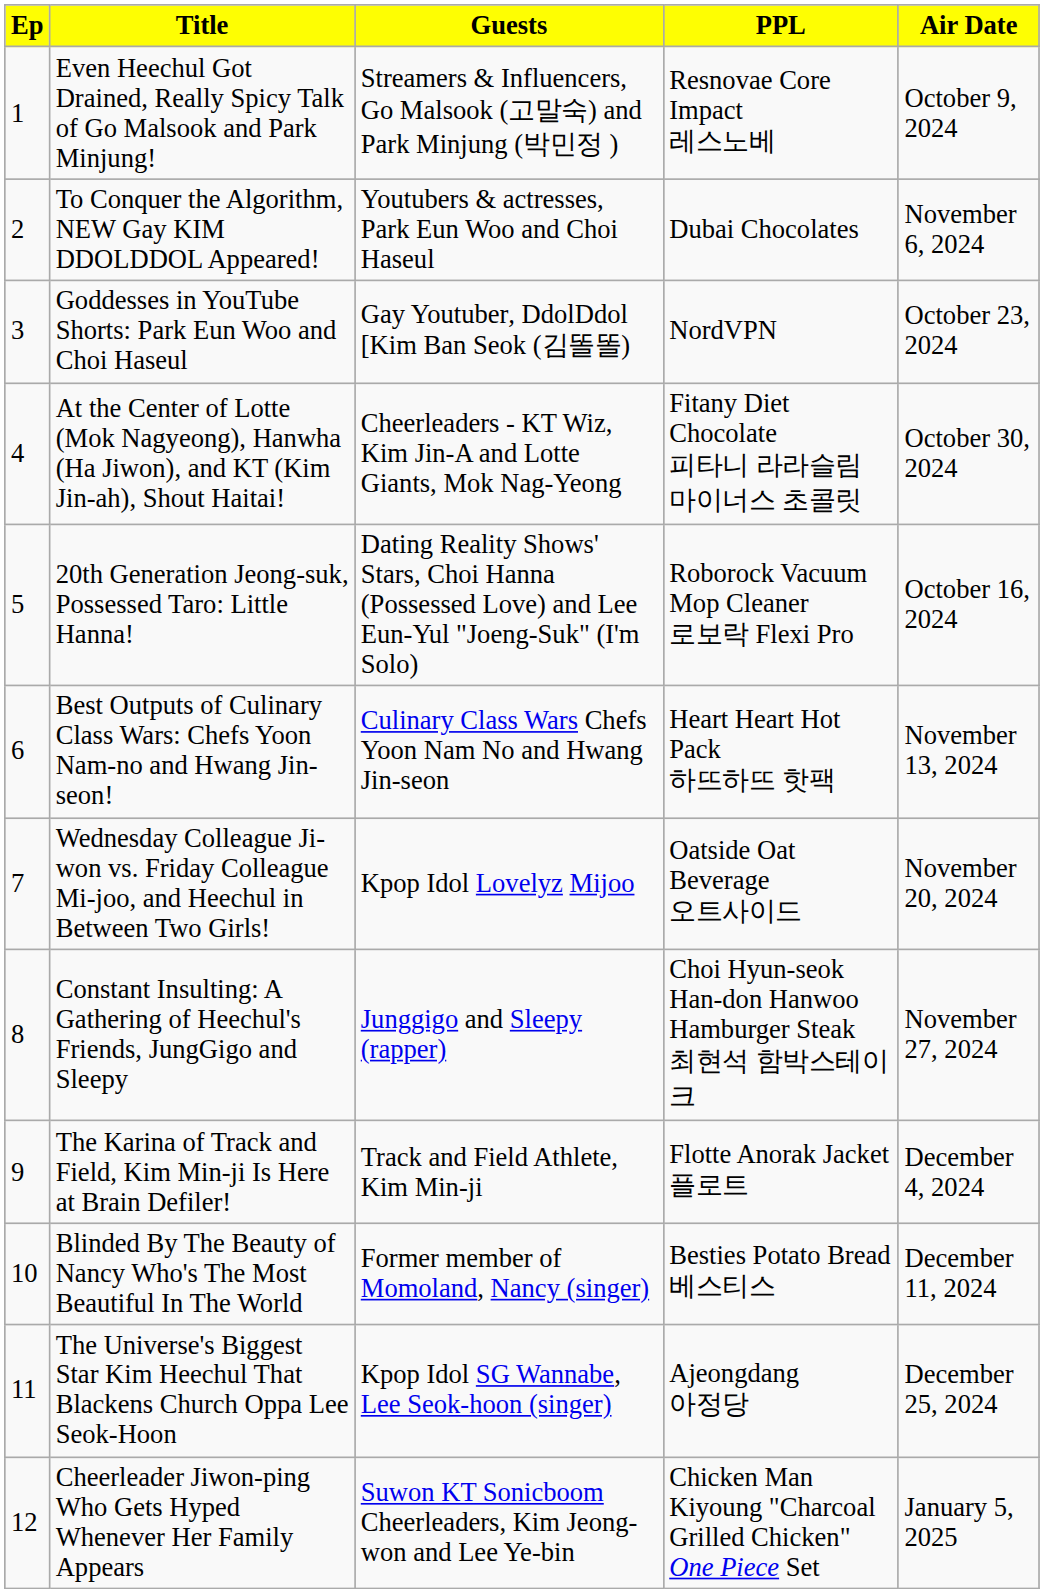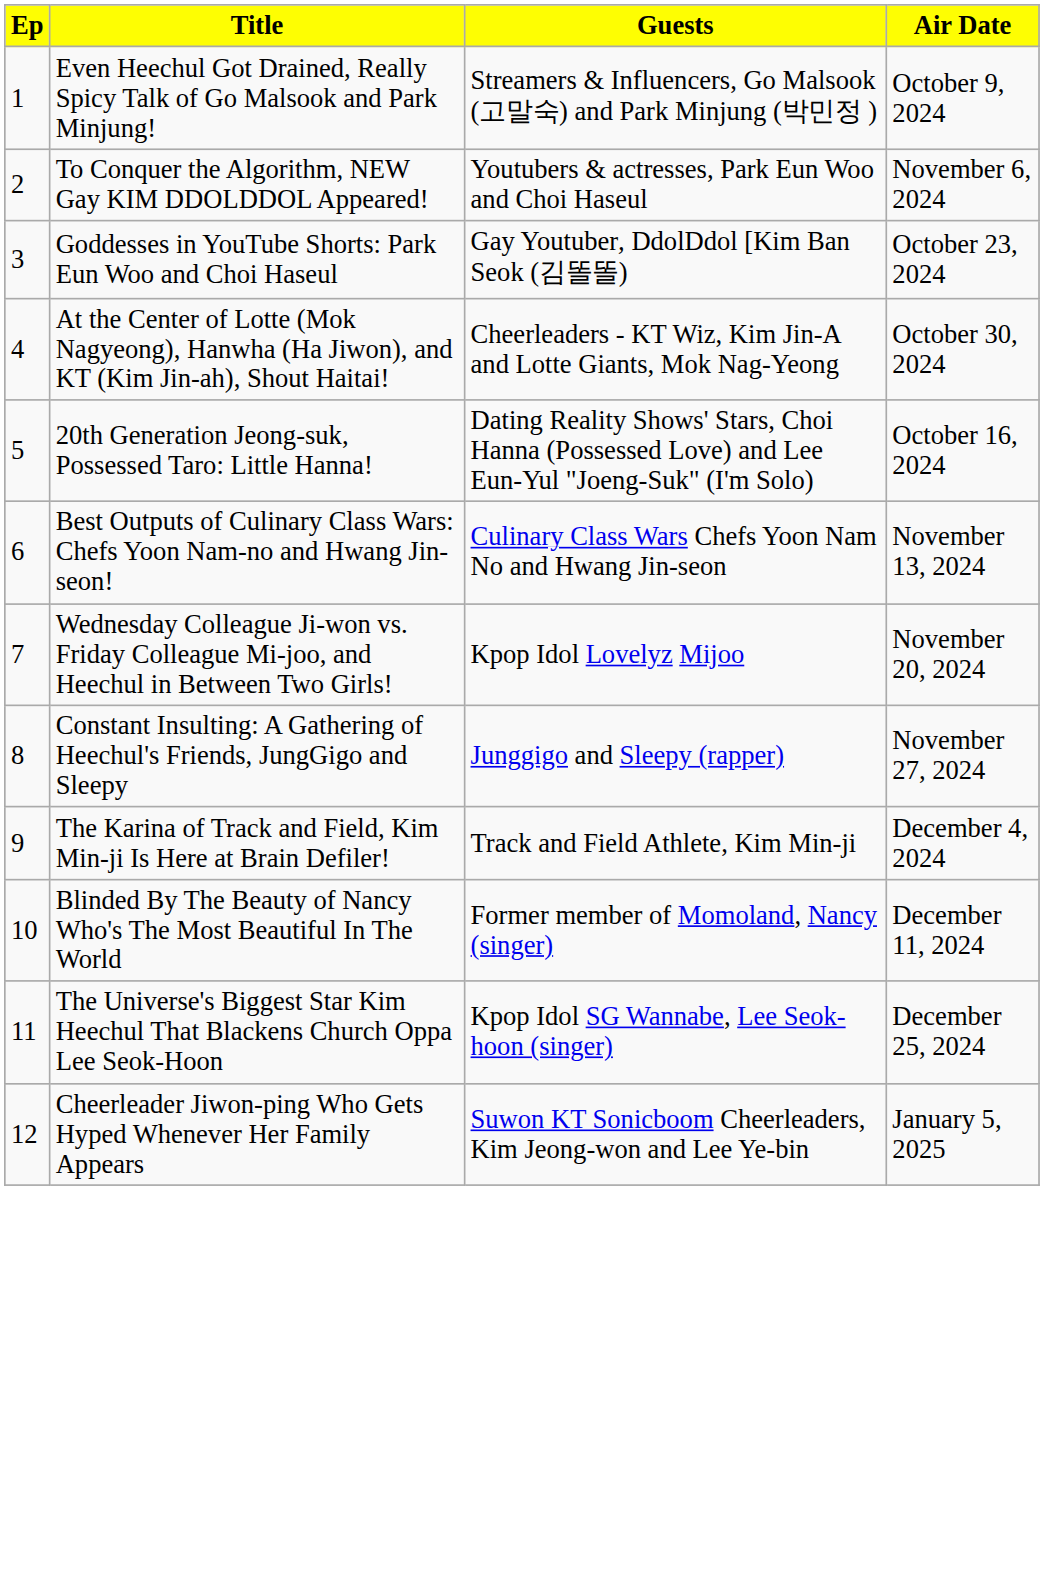- column: (781, 25)
